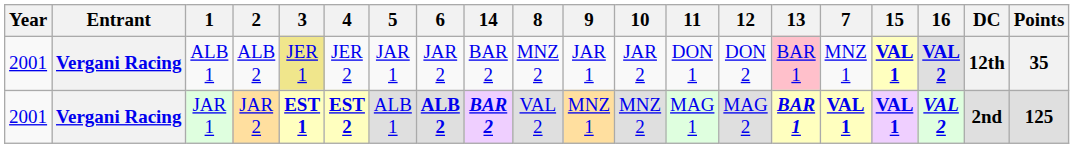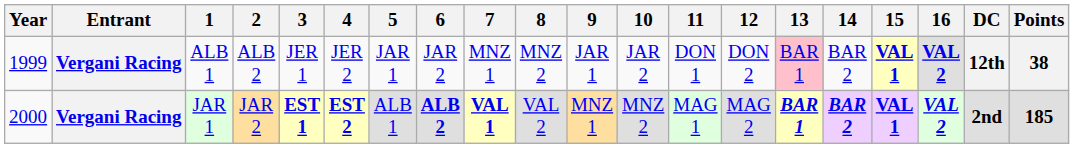columns swapped: (846, 20) <-> (488, 20)
(28, 63) 2001 -> (28, 63) 1999
(302, 63) khaki background -> (302, 63) no background
(1039, 63) 35 -> (1039, 63) 38
(28, 116) 2001 -> (28, 116) 2000
(1039, 116) 125 -> (1039, 116) 185
